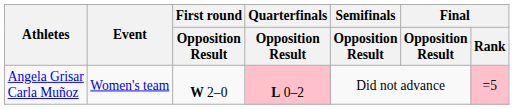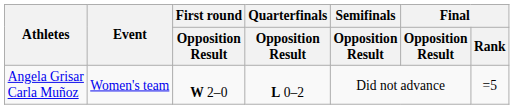(288, 93) pink background -> (288, 93) no background
(490, 85) pink background -> (490, 85) no background
